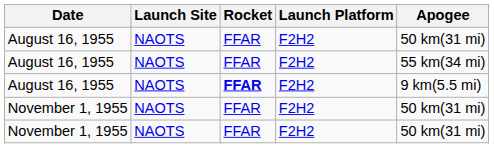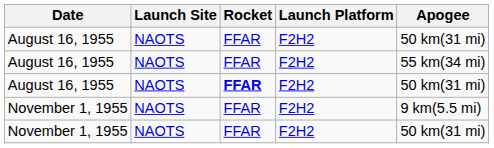(441, 85) 9 km(5.5 mi) -> (443, 85) 50 km(31 mi)
(443, 108) 50 km(31 mi) -> (441, 108) 9 km(5.5 mi)
